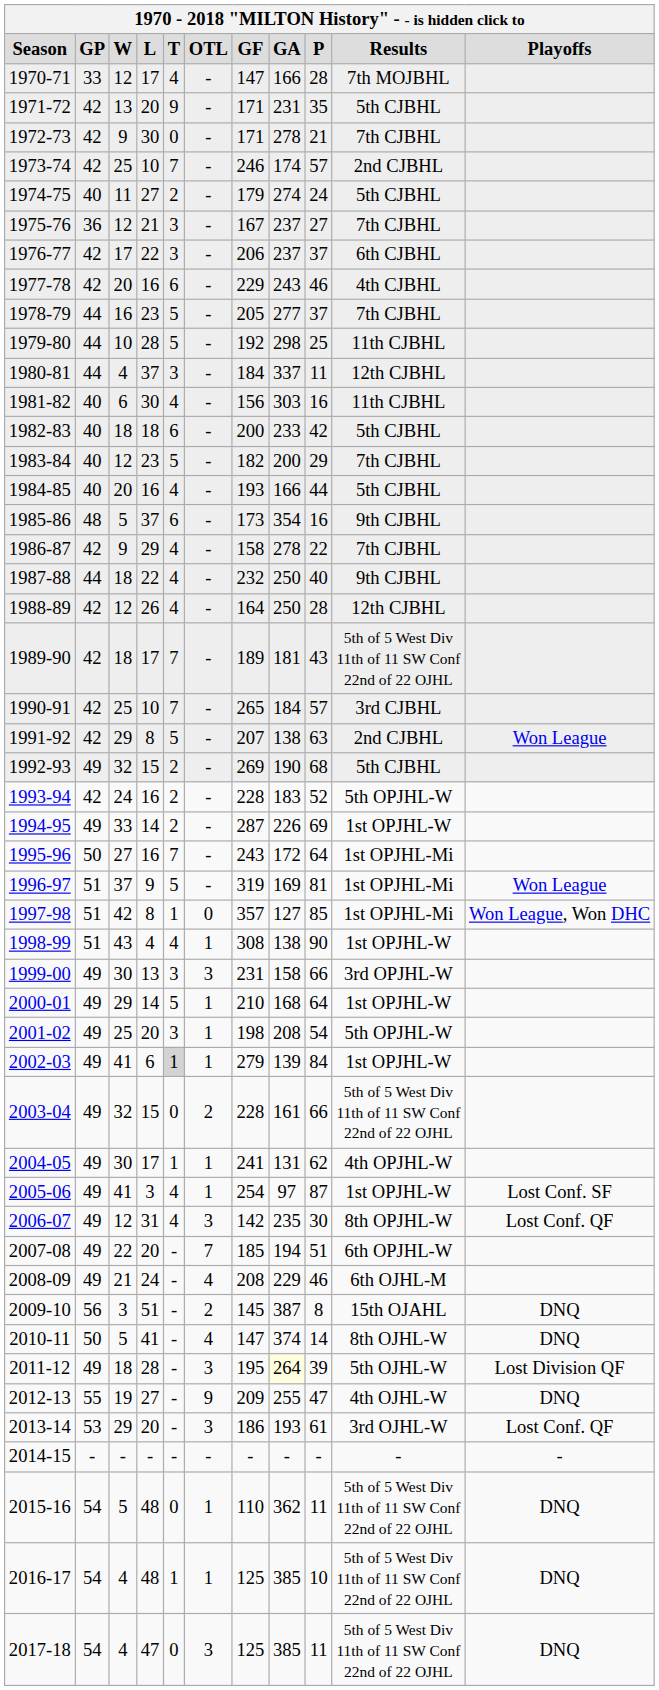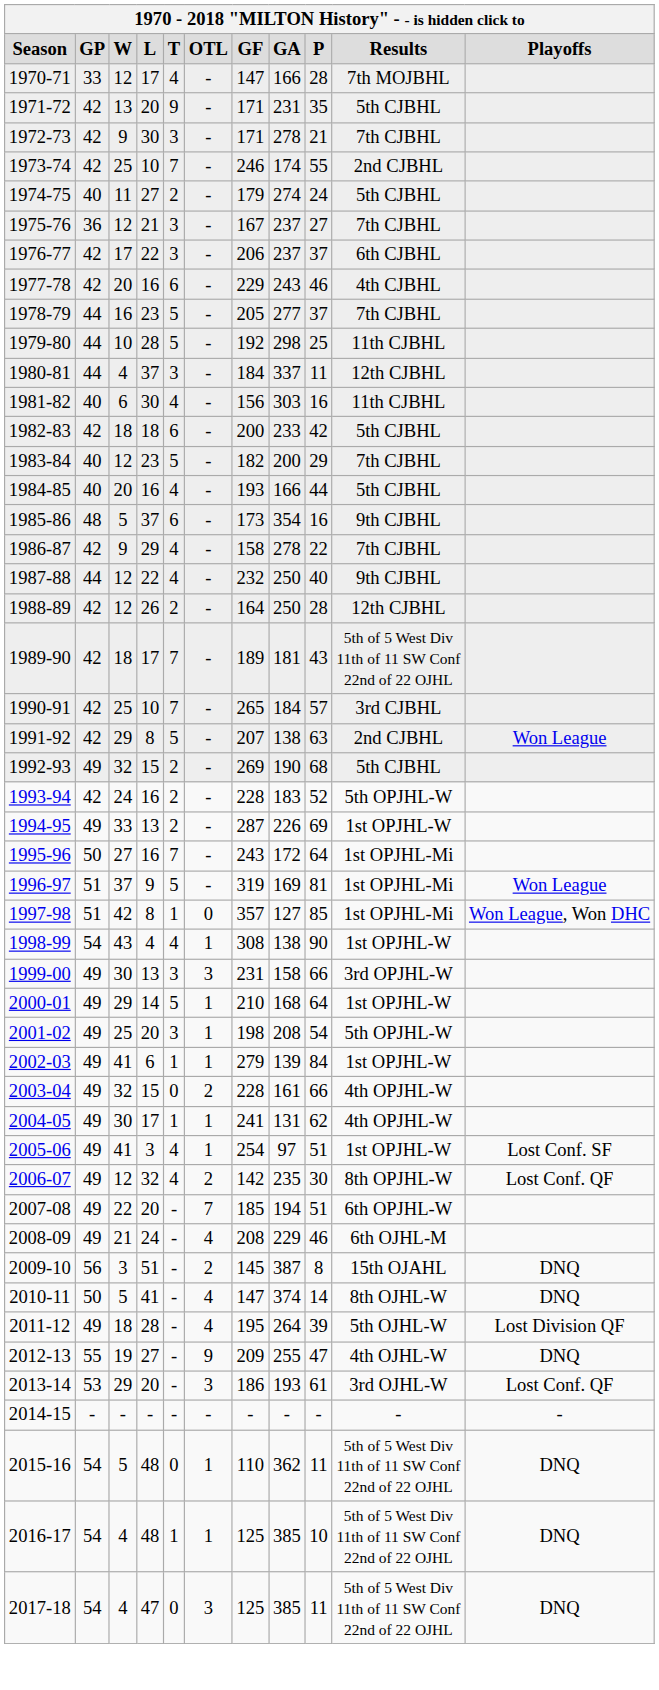(174, 136) 0 -> (174, 136) 3
(319, 166) 57 -> (319, 166) 55
(92, 431) 40 -> (92, 431) 42
(123, 578) 18 -> (123, 578) 12
(174, 607) 4 -> (174, 607) 2
(150, 826) 14 -> (150, 826) 13
(92, 944) 51 -> (92, 944) 54
(174, 1061) lightgrey background -> (174, 1061) no background
(398, 1113) 5th of 5 West Div 11th of 11 SW Conf 22nd of 22 OJHL -> (398, 1091) 4th OPJHL-W
(319, 1191) 87 -> (319, 1150) 51
(150, 1221) 31 -> (150, 1179) 32
(208, 1221) 3 -> (208, 1179) 2
(208, 1368) 3 -> (208, 1326) 4
(287, 1368) lightyellow background -> (287, 1326) no background
